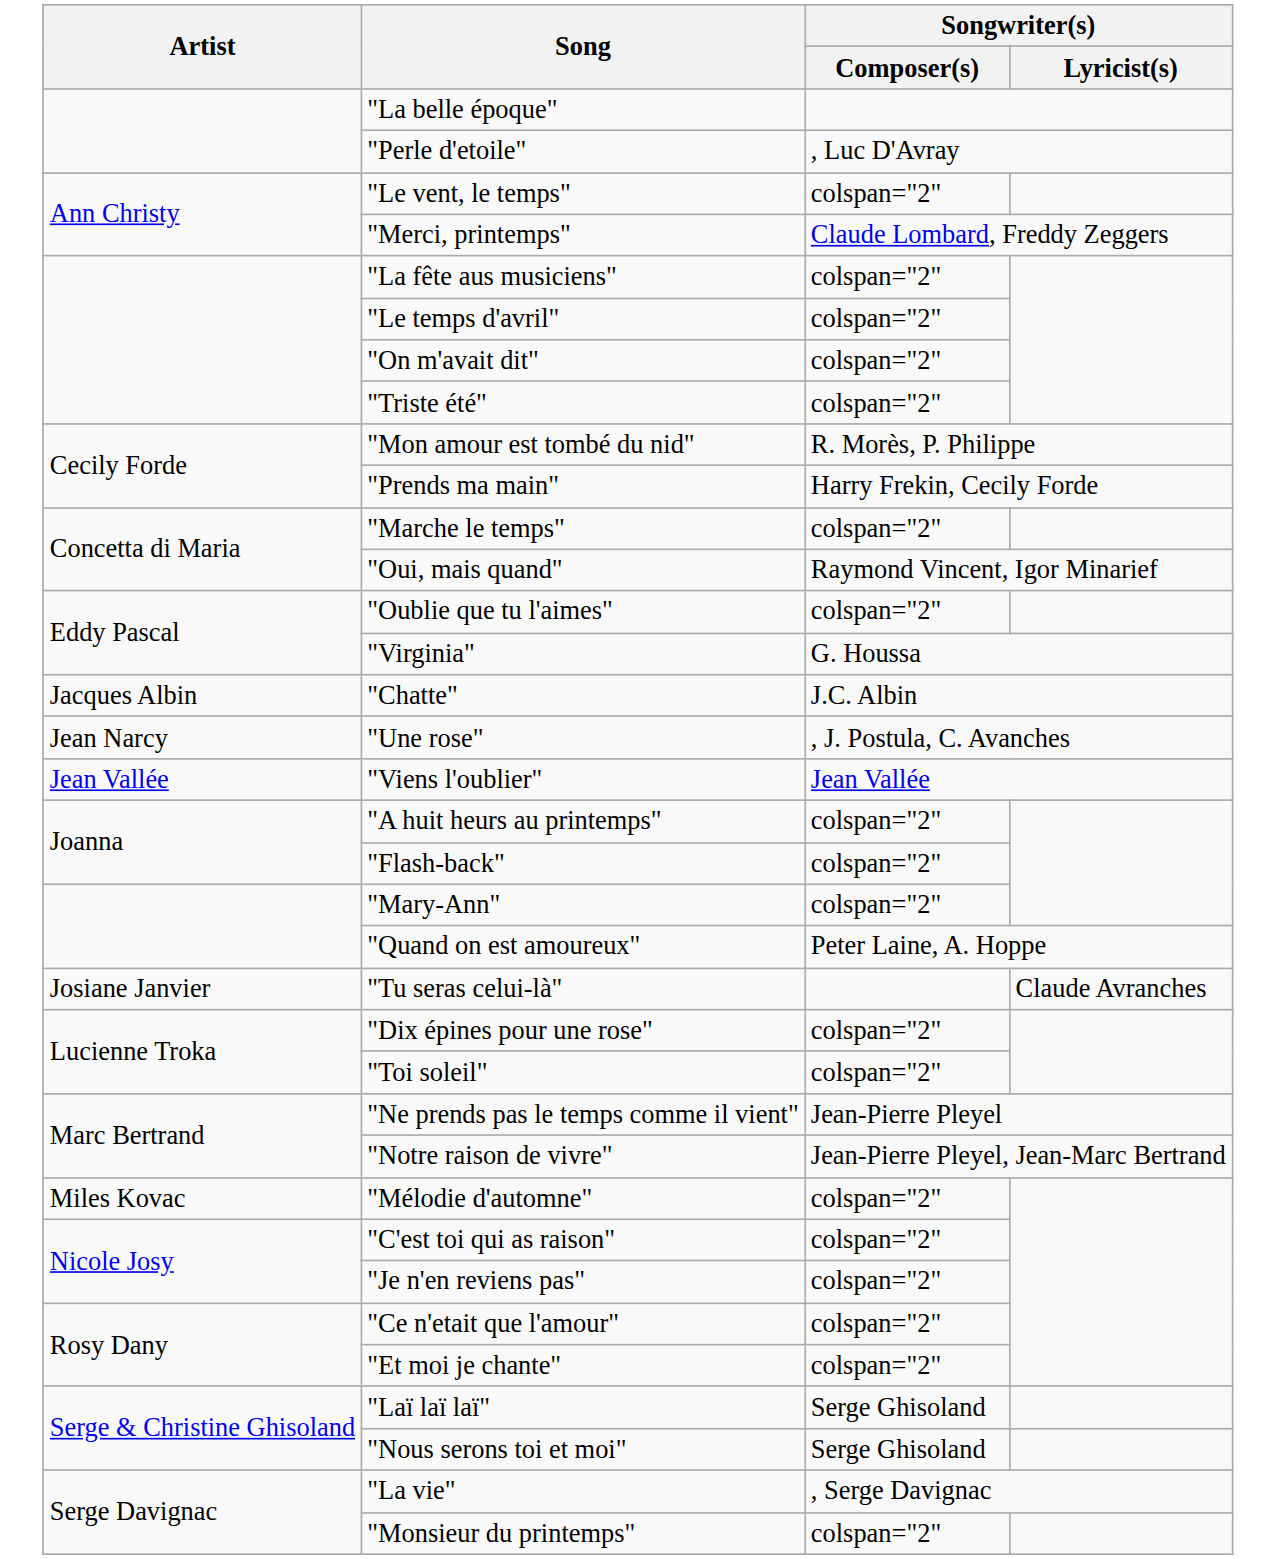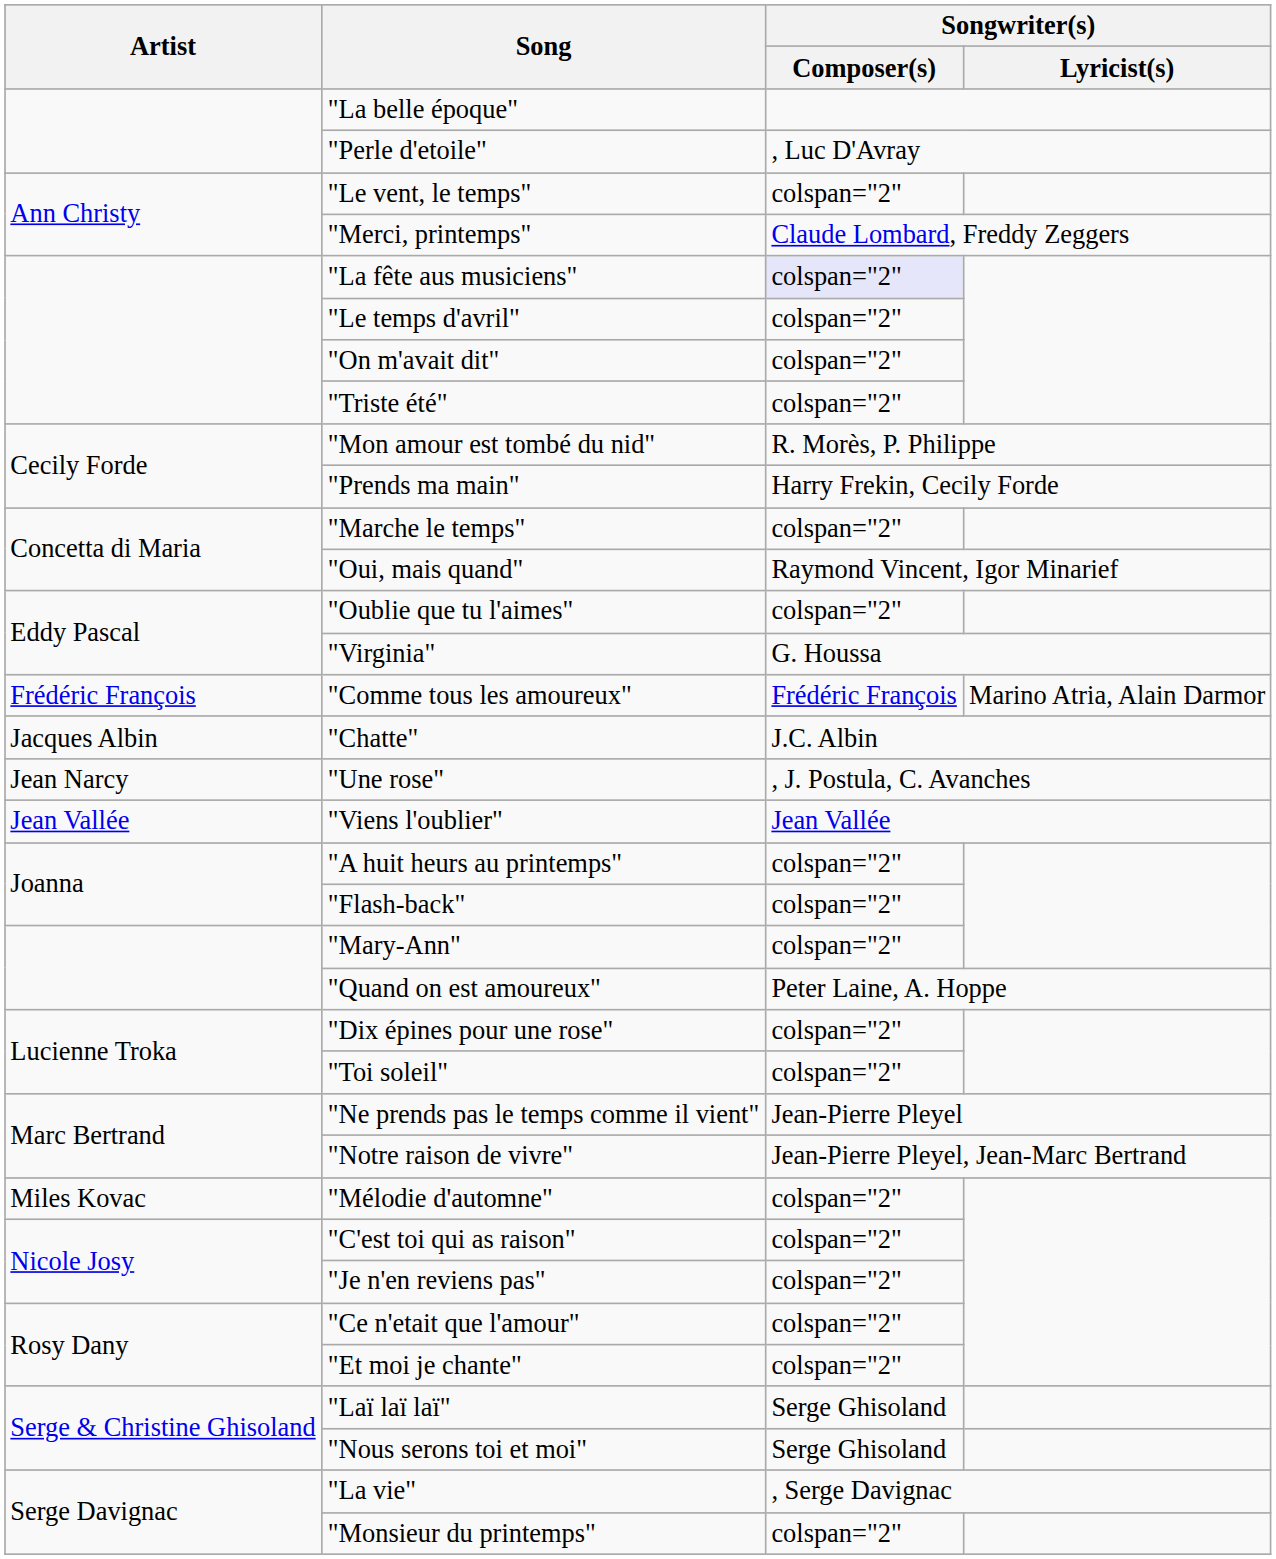(876, 276) no background -> (837, 276) lavender background
+ row: (480, 695)
- row: (465, 988)
